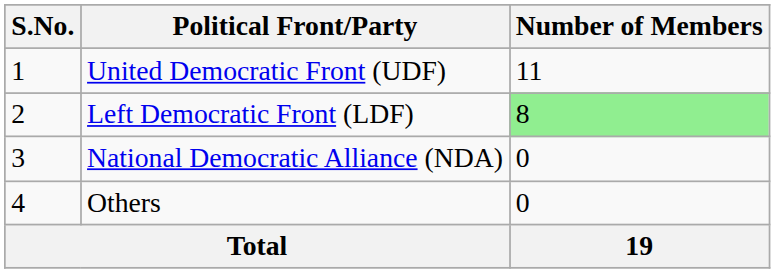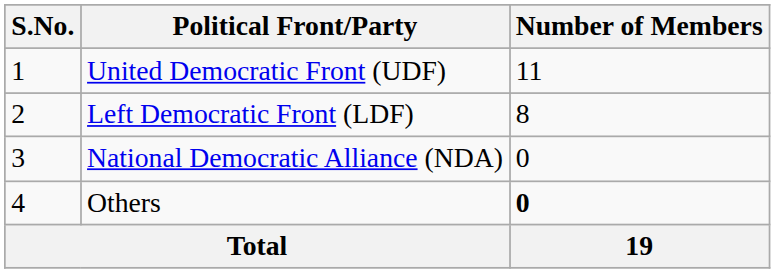(523, 114) lightgreen background -> (523, 114) no background
(523, 202) normal -> (523, 202) bold
